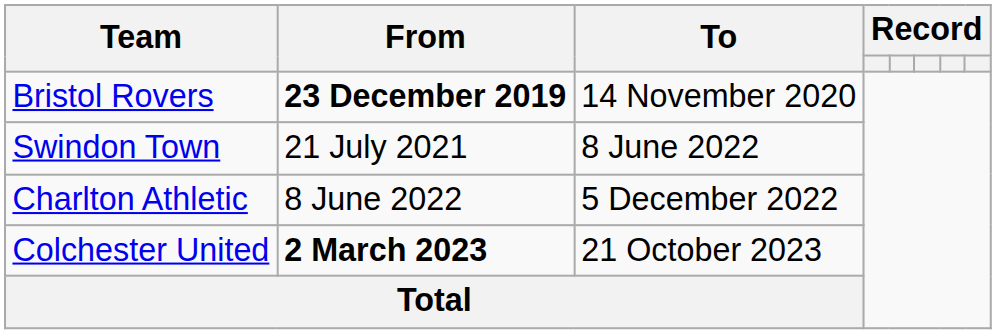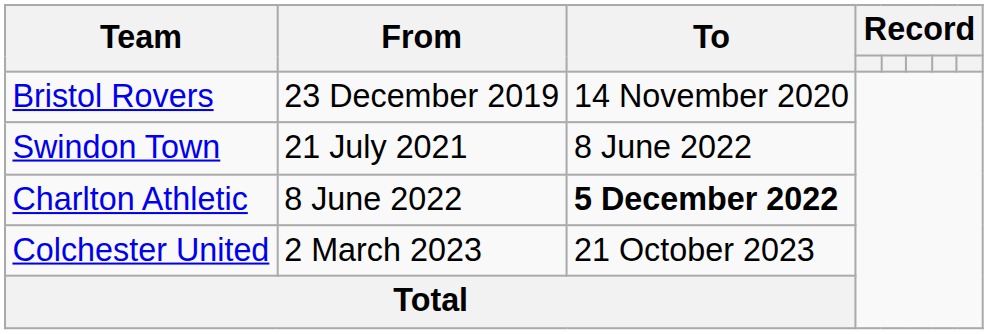(425, 96) bold -> (422, 96) normal
(710, 198) normal -> (706, 198) bold
(386, 250) bold -> (383, 250) normal
